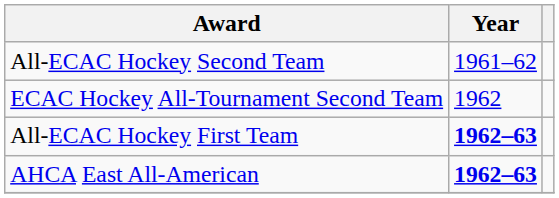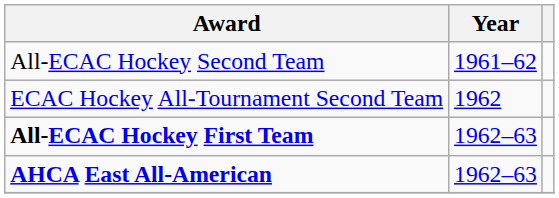(154, 135) normal -> (162, 135) bold
(495, 135) bold -> (495, 135) normal
(134, 173) normal -> (141, 173) bold
(495, 173) bold -> (495, 173) normal
